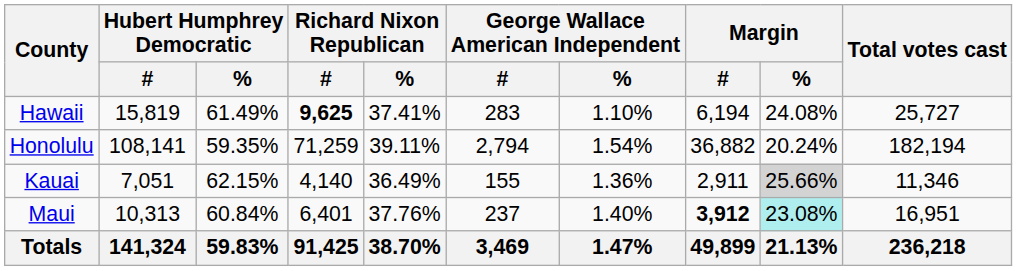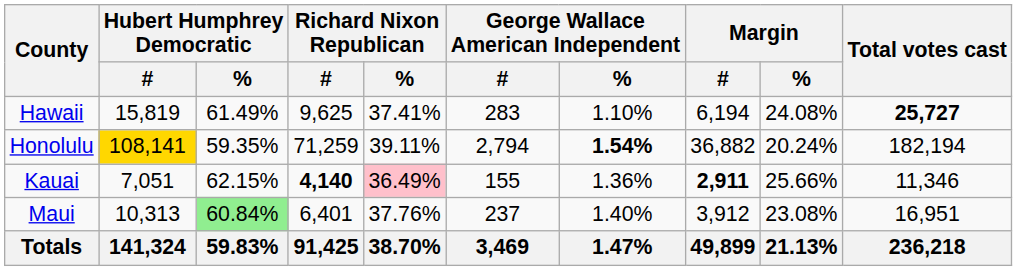(326, 112) bold -> (326, 112) normal
(927, 112) normal -> (927, 112) bold
(147, 146) no background -> (147, 146) gold background
(622, 146) normal -> (622, 146) bold
(326, 180) normal -> (326, 180) bold
(405, 180) no background -> (405, 180) pink background
(723, 180) normal -> (723, 180) bold
(801, 180) lightgrey background -> (801, 180) no background
(242, 214) no background -> (242, 214) lightgreen background
(723, 214) bold -> (723, 214) normal
(801, 214) paleturquoise background -> (801, 214) no background
